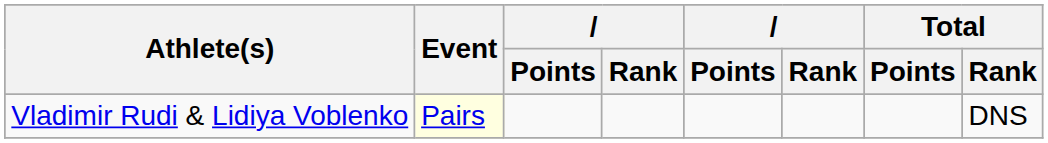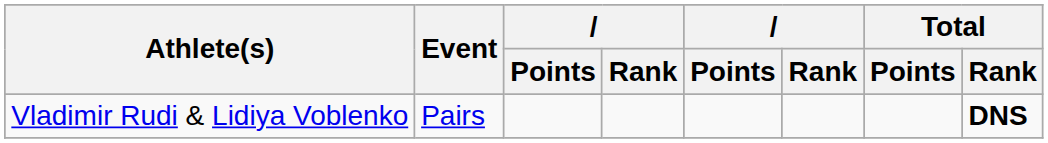(453, 115) lightyellow background -> (453, 115) no background
(998, 115) normal -> (998, 115) bold
